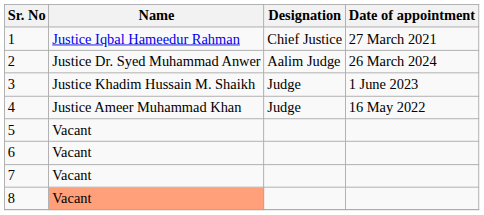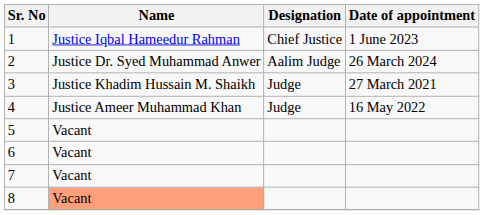(393, 38) 27 March 2021 -> (384, 38) 1 June 2023
(384, 84) 1 June 2023 -> (393, 84) 27 March 2021
